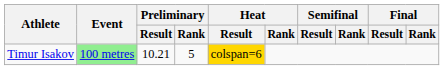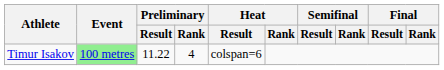(156, 54) 10.21 -> (156, 54) 11.22
(191, 54) 5 -> (191, 54) 4
(236, 54) gold background -> (236, 54) no background
